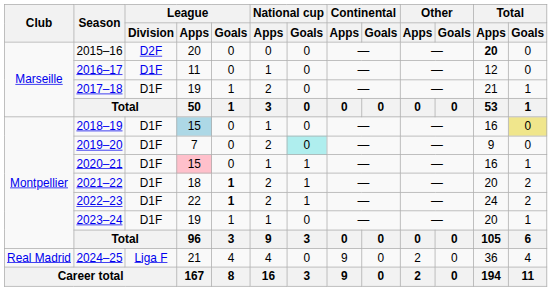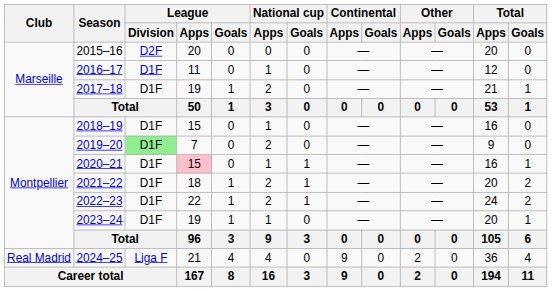(491, 51) bold -> (491, 51) normal
(194, 126) lightblue background -> (194, 126) no background
(528, 126) khaki background -> (528, 126) no background
(151, 145) no background -> (151, 145) lightgreen background
(307, 145) paleturquoise background -> (307, 145) no background
(231, 182) bold -> (231, 182) normal
(231, 201) bold -> (231, 201) normal
